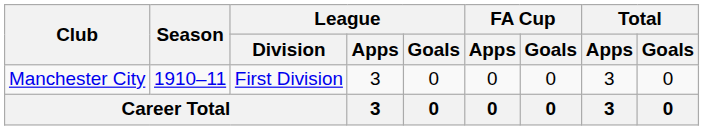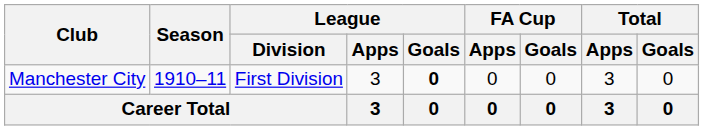(434, 79) normal -> (434, 79) bold
